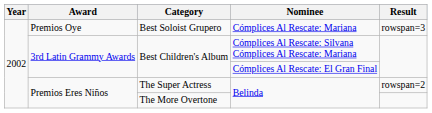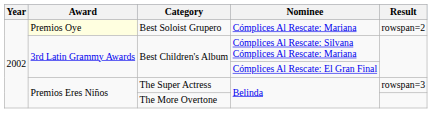(56, 27) no background -> (56, 27) lightyellow background
(403, 27) rowspan=3 -> (403, 27) rowspan=2
(403, 85) rowspan=2 -> (403, 85) rowspan=3
